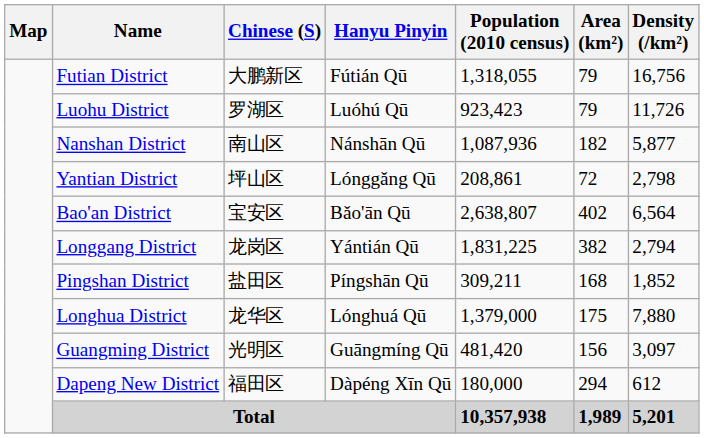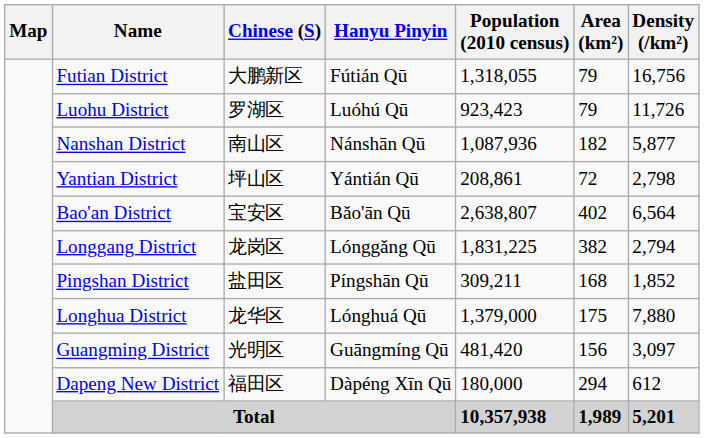(383, 178) Lónggǎng Qū -> (375, 178) Yántián Qū
(375, 247) Yántián Qū -> (383, 247) Lónggǎng Qū
